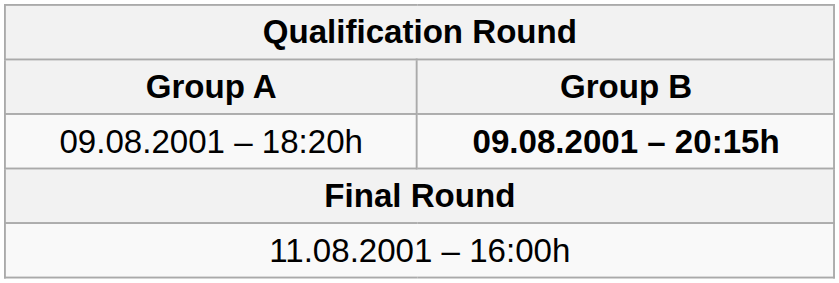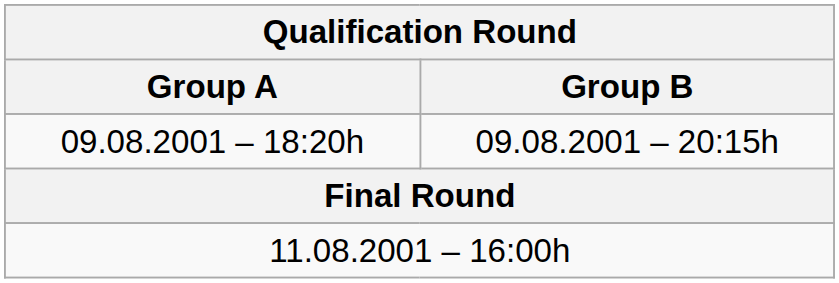(626, 140) bold -> (627, 140) normal
